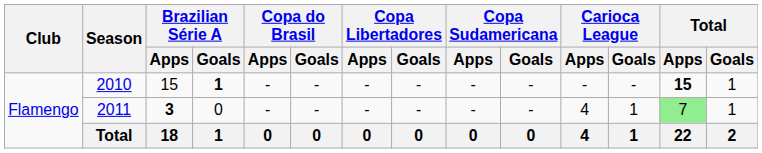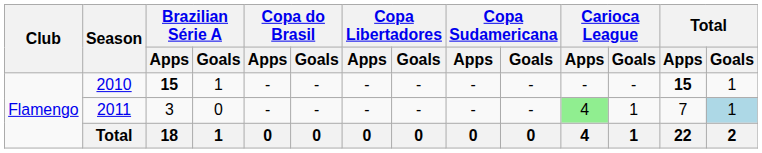(169, 85) normal -> (169, 85) bold
(218, 85) bold -> (218, 85) normal
(169, 110) bold -> (169, 110) normal
(585, 110) no background -> (585, 110) lightgreen background
(683, 110) lightgreen background -> (683, 110) no background
(732, 110) no background -> (732, 110) lightblue background
